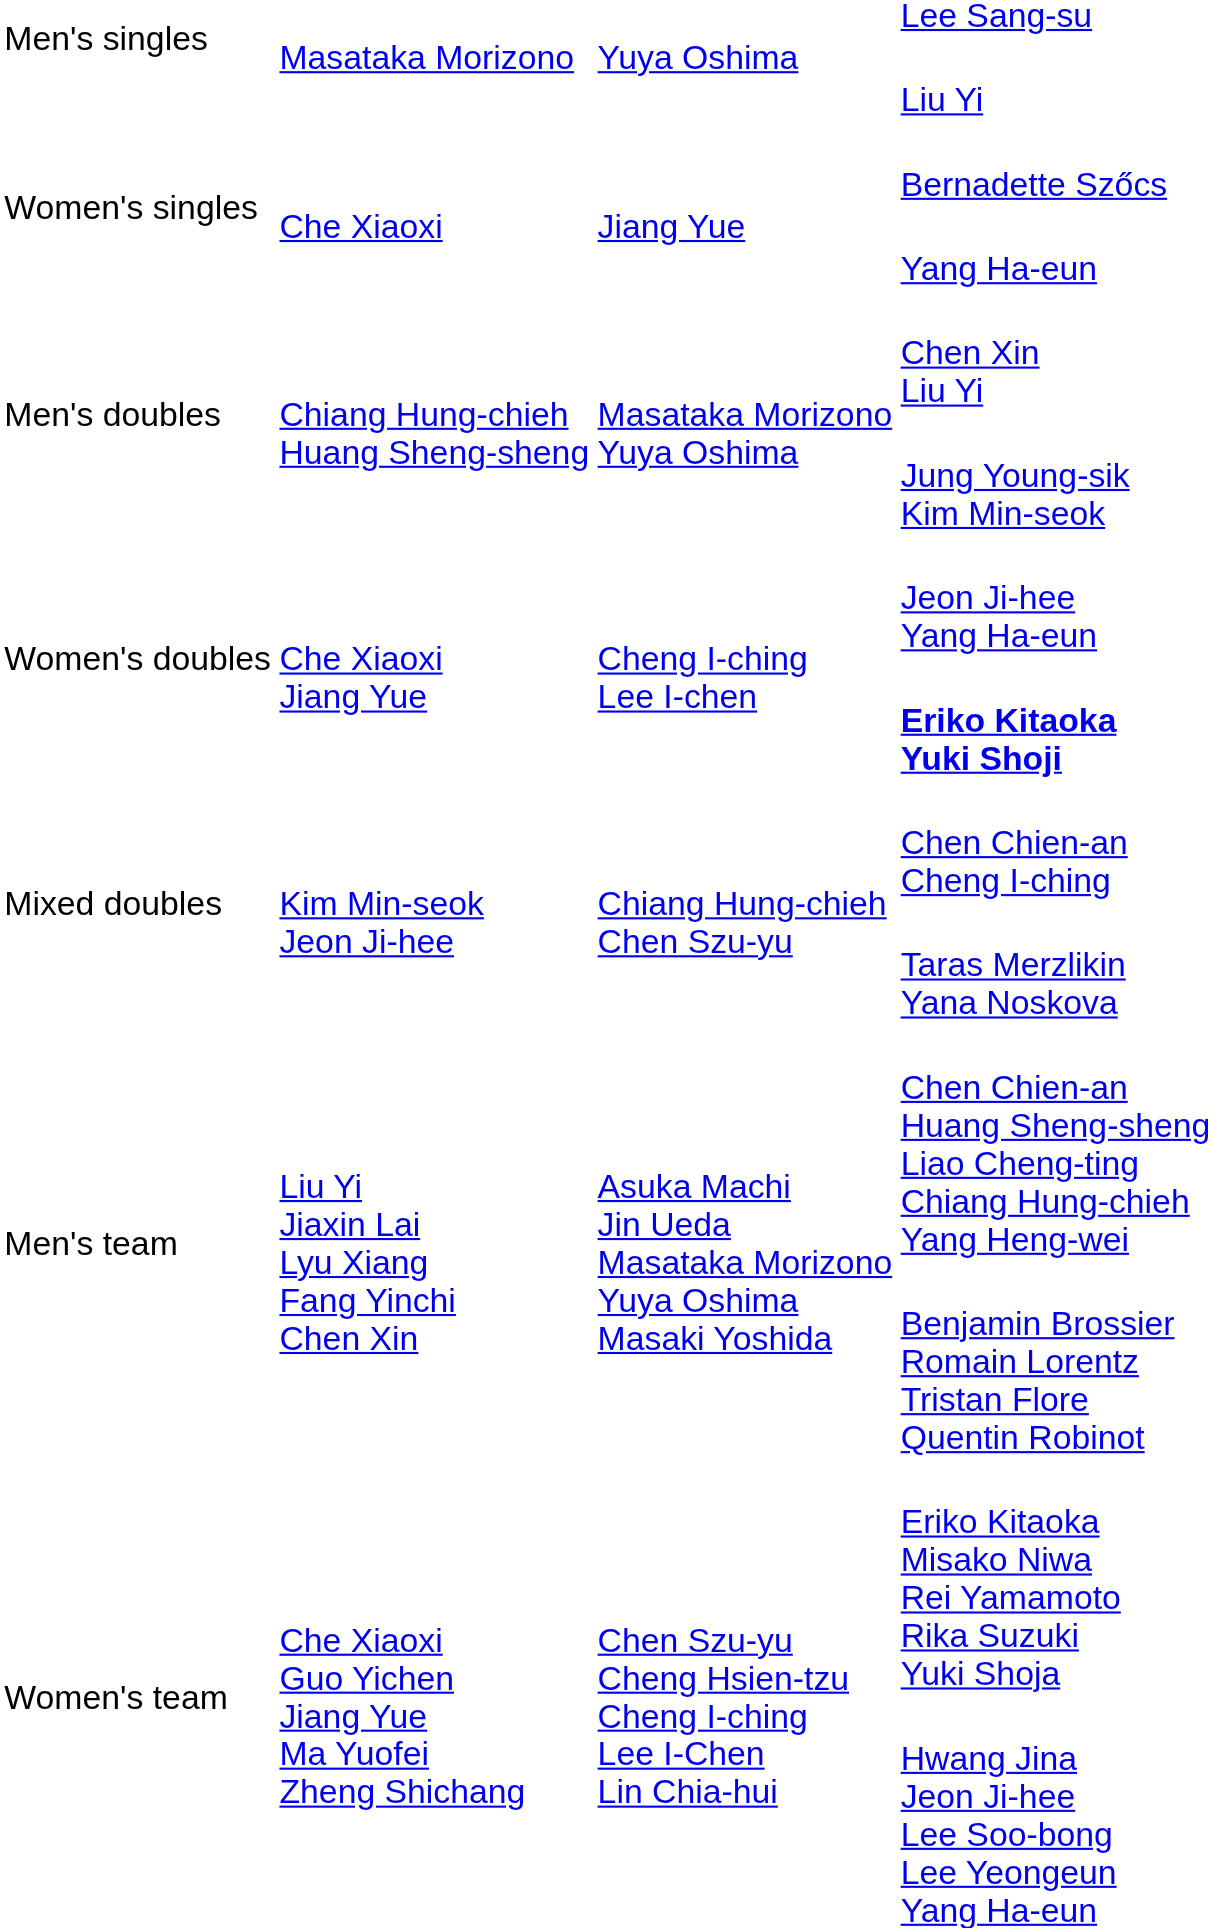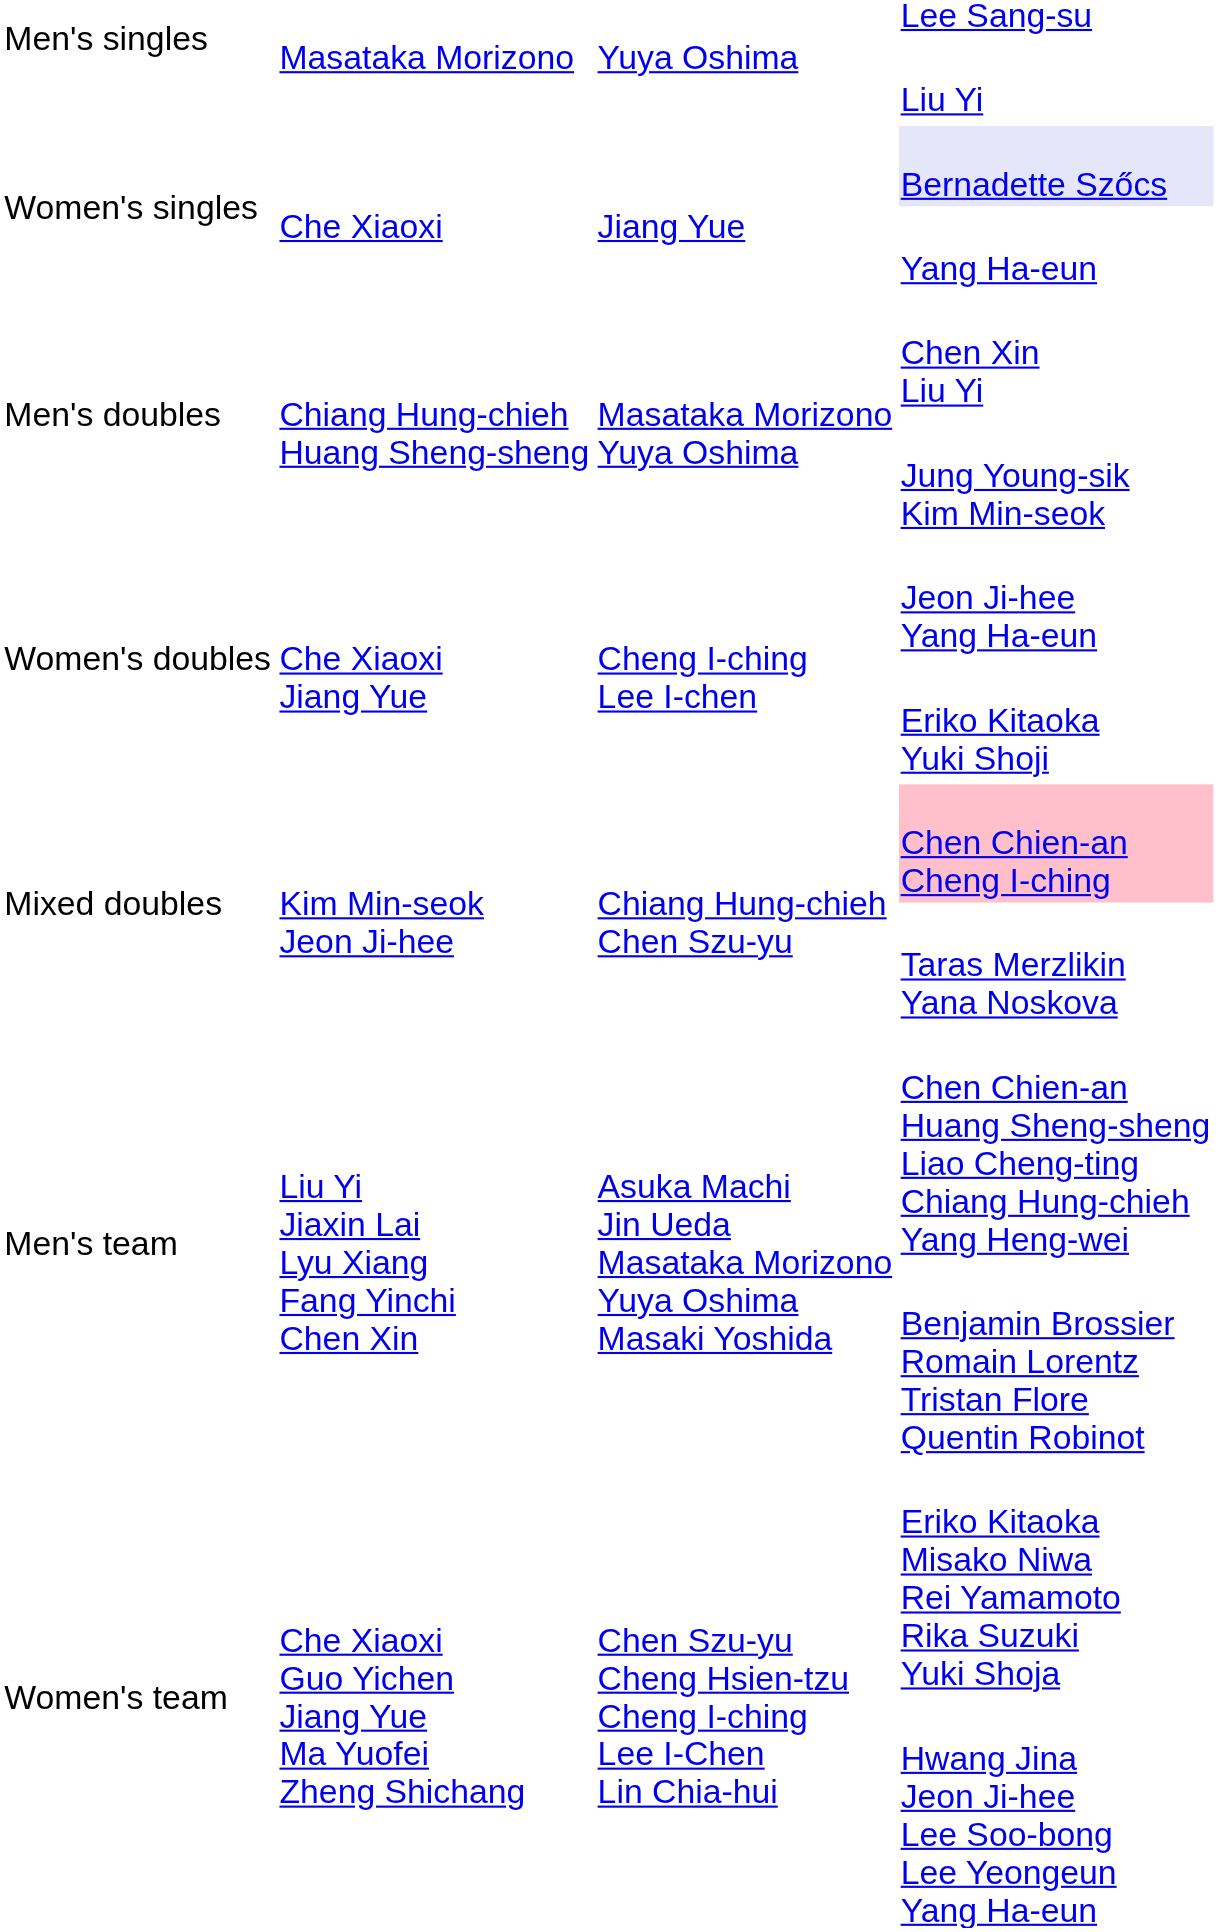(1034, 184) no background -> (1034, 184) lavender background
(1009, 739) bold -> (1000, 739) normal
(1014, 861) no background -> (1014, 861) pink background
